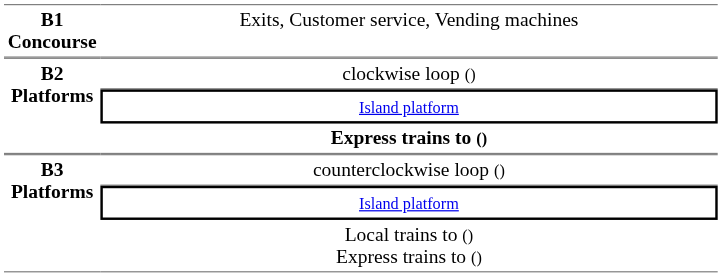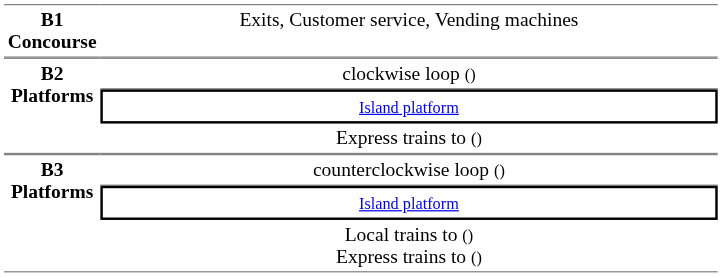(409, 138) bold -> (409, 138) normal
